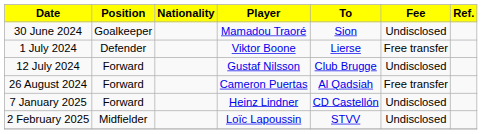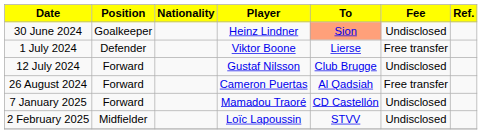(264, 31) Mamadou Traoré -> (264, 31) Heinz Lindner
(346, 31) no background -> (346, 31) lightsalmon background
(264, 102) Heinz Lindner -> (264, 102) Mamadou Traoré
